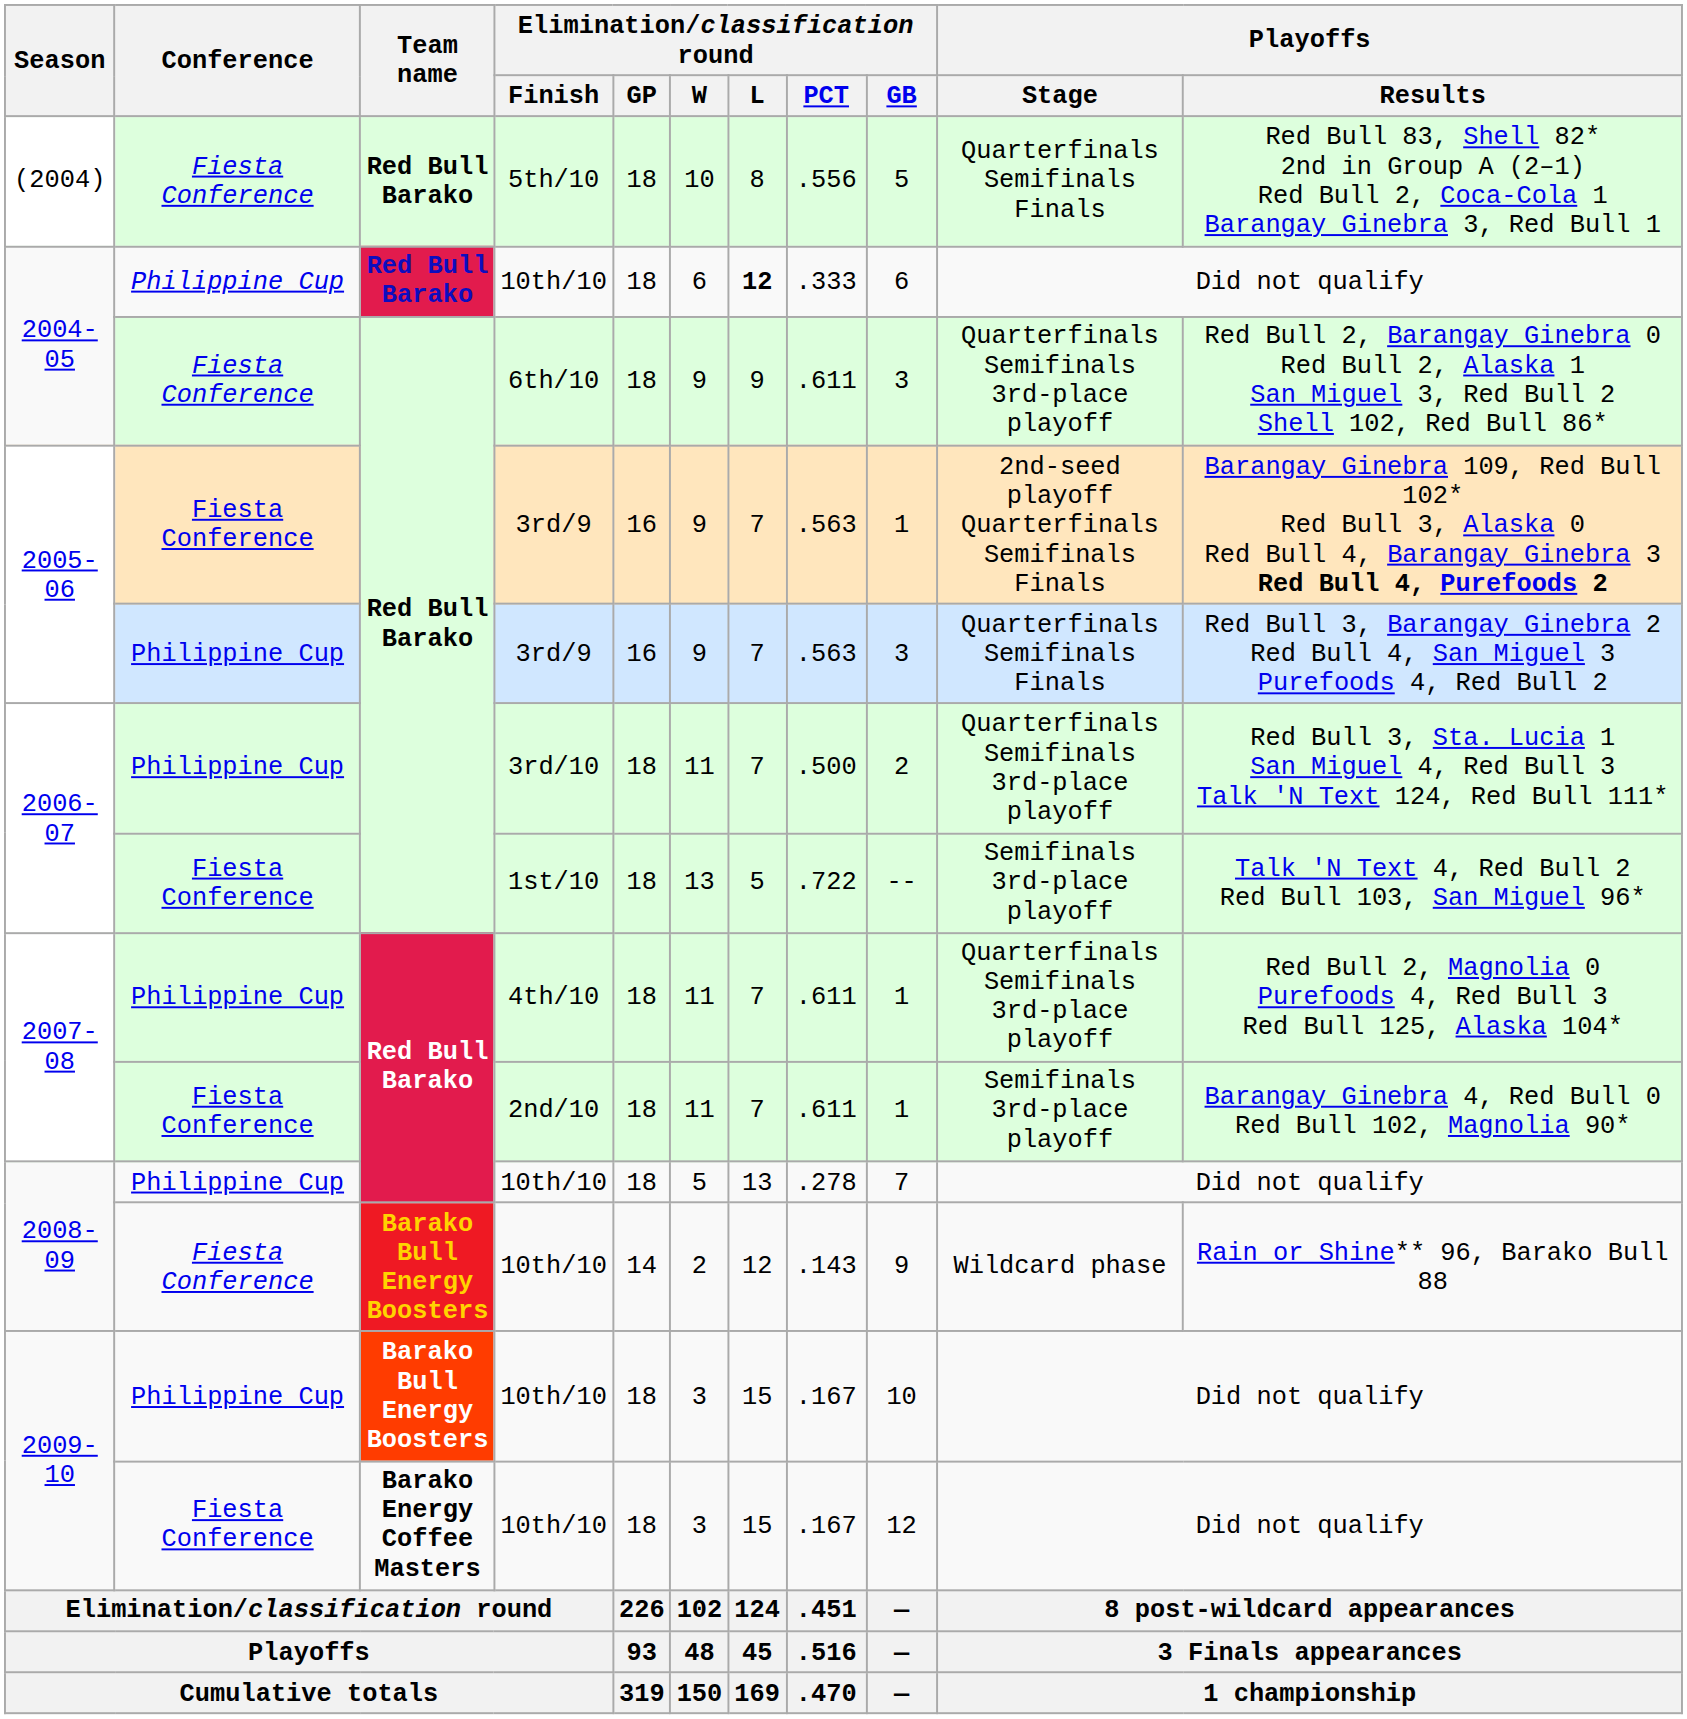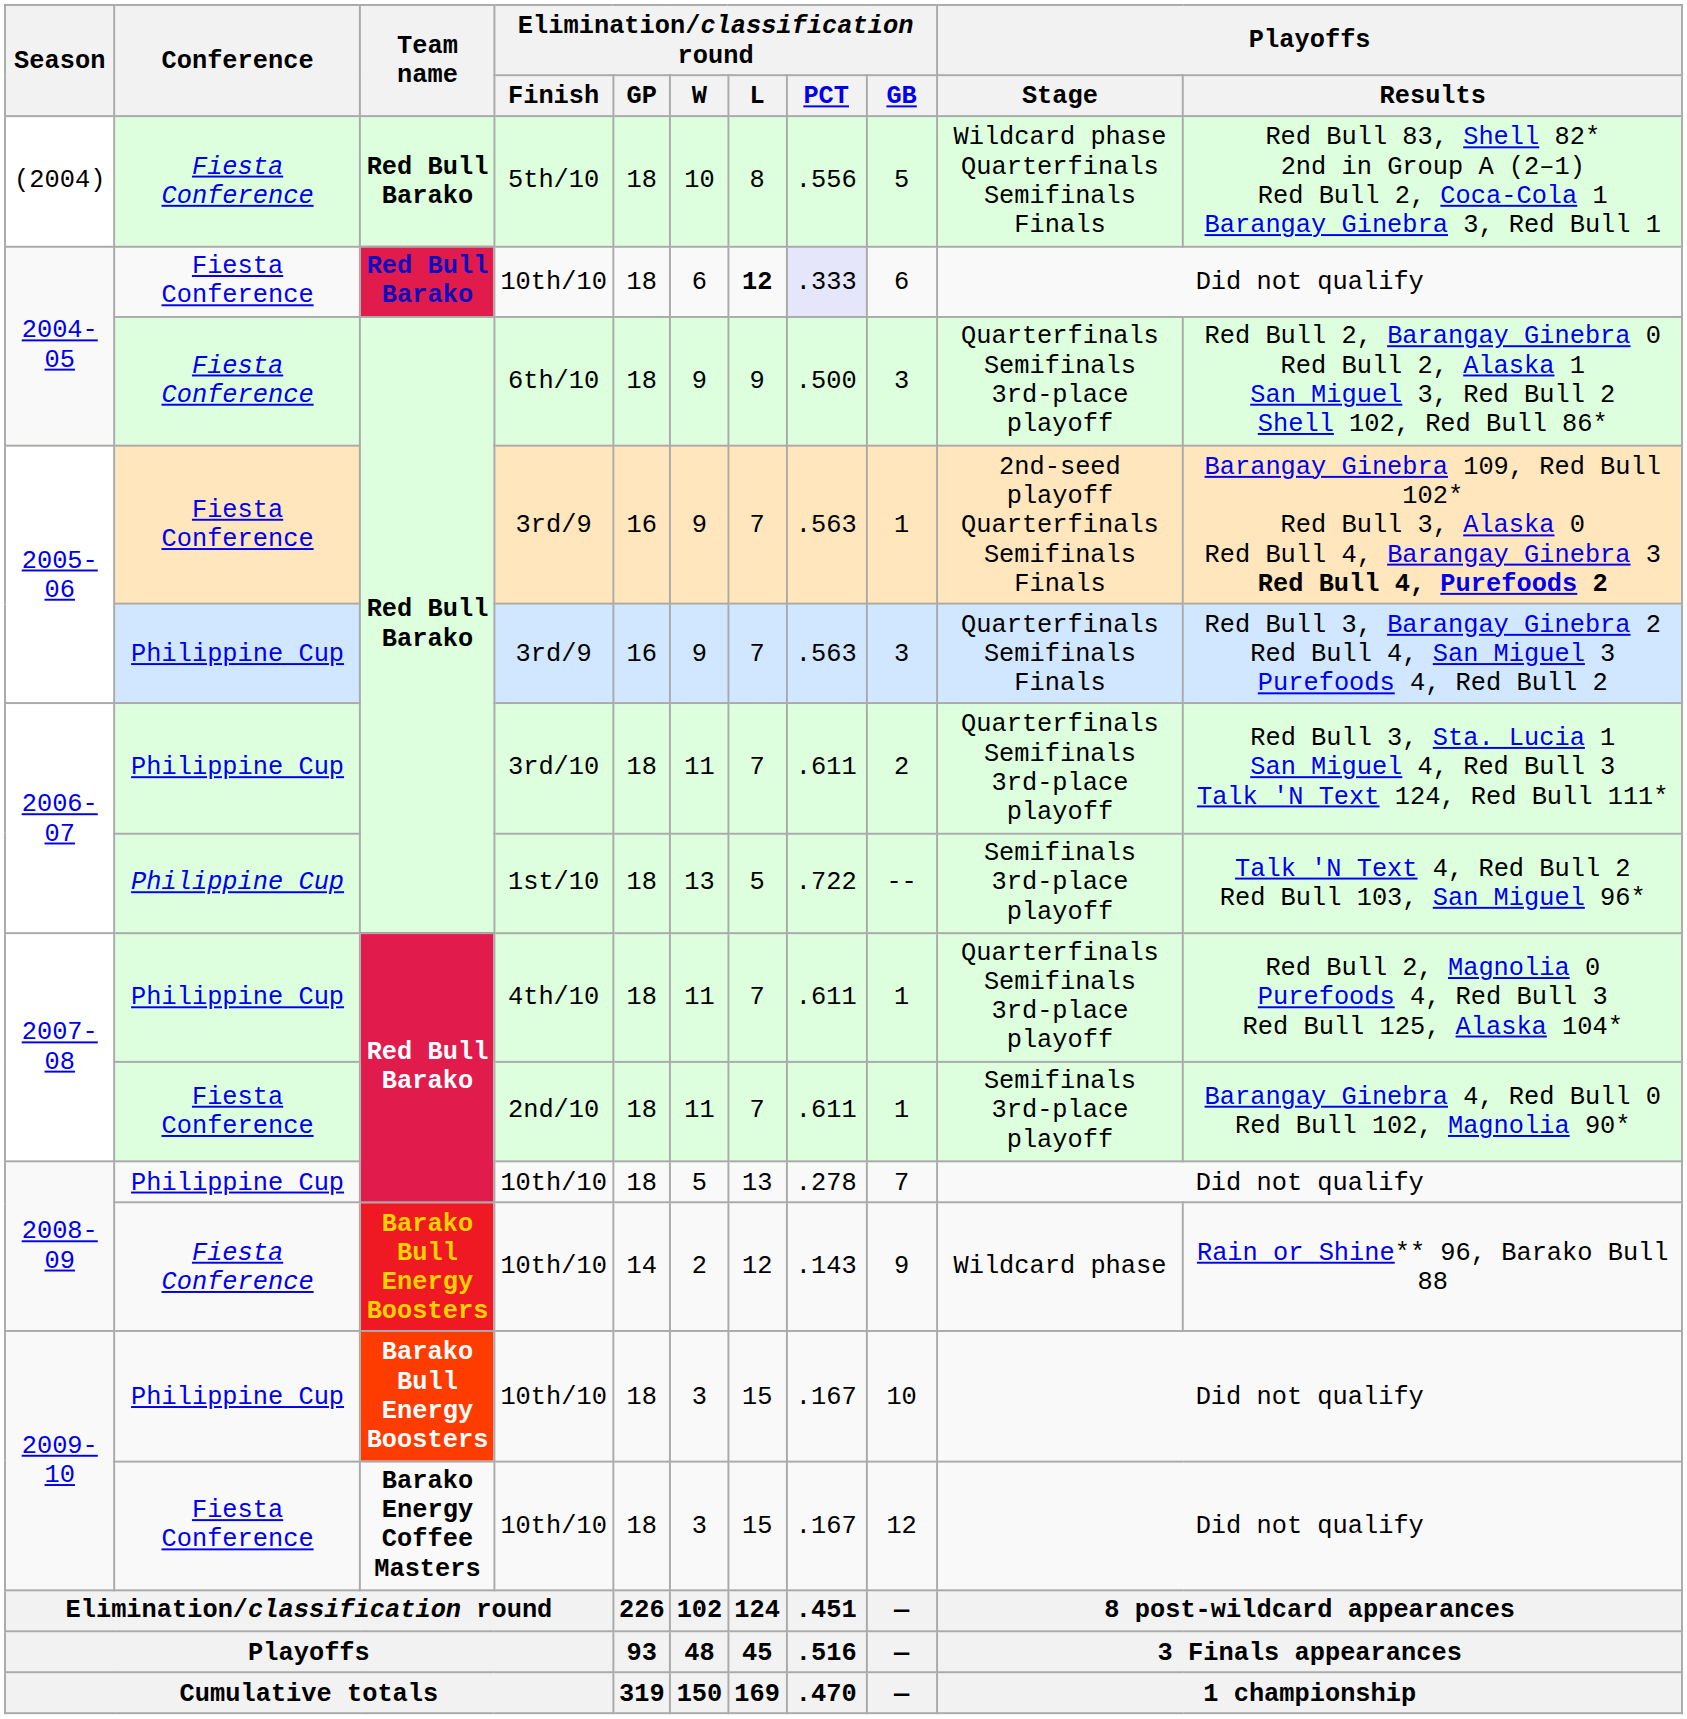(1060, 181) Quarterfinals Semifinals Finals -> (1060, 181) Wildcard phase Quarterfinals Semifinals Finals
(238, 281) Philippine Cup -> (238, 281) Fiesta Conference
(826, 281) no background -> (826, 281) lavender background
(826, 381) .611 -> (826, 381) .500
(826, 768) .500 -> (826, 768) .611
(238, 883) Fiesta Conference -> (238, 883) Philippine Cup
